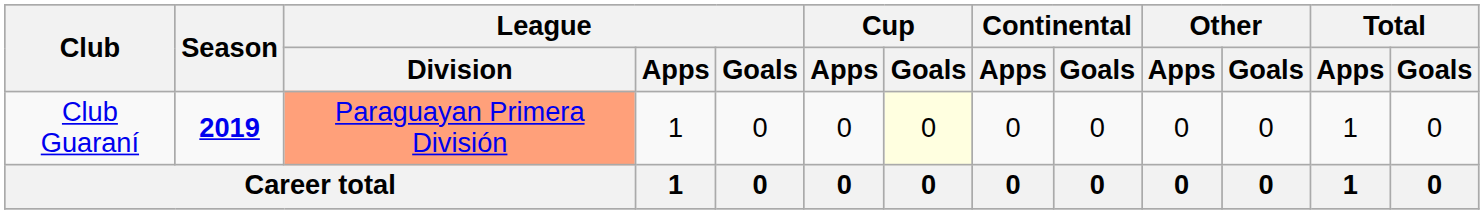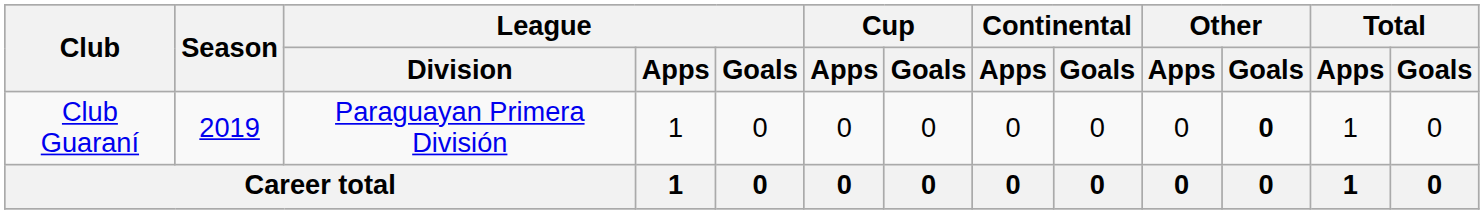(230, 127) bold -> (230, 127) normal
(460, 127) lightsalmon background -> (460, 127) no background
(929, 127) lightyellow background -> (929, 127) no background
(1266, 127) normal -> (1266, 127) bold
